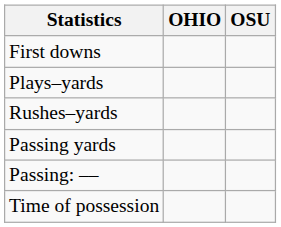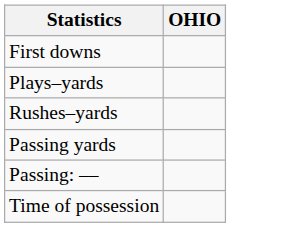- column: (250, 20)
